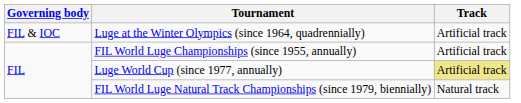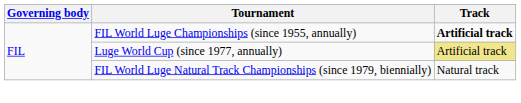- row: (230, 32)
(472, 51) normal -> (475, 32) bold
